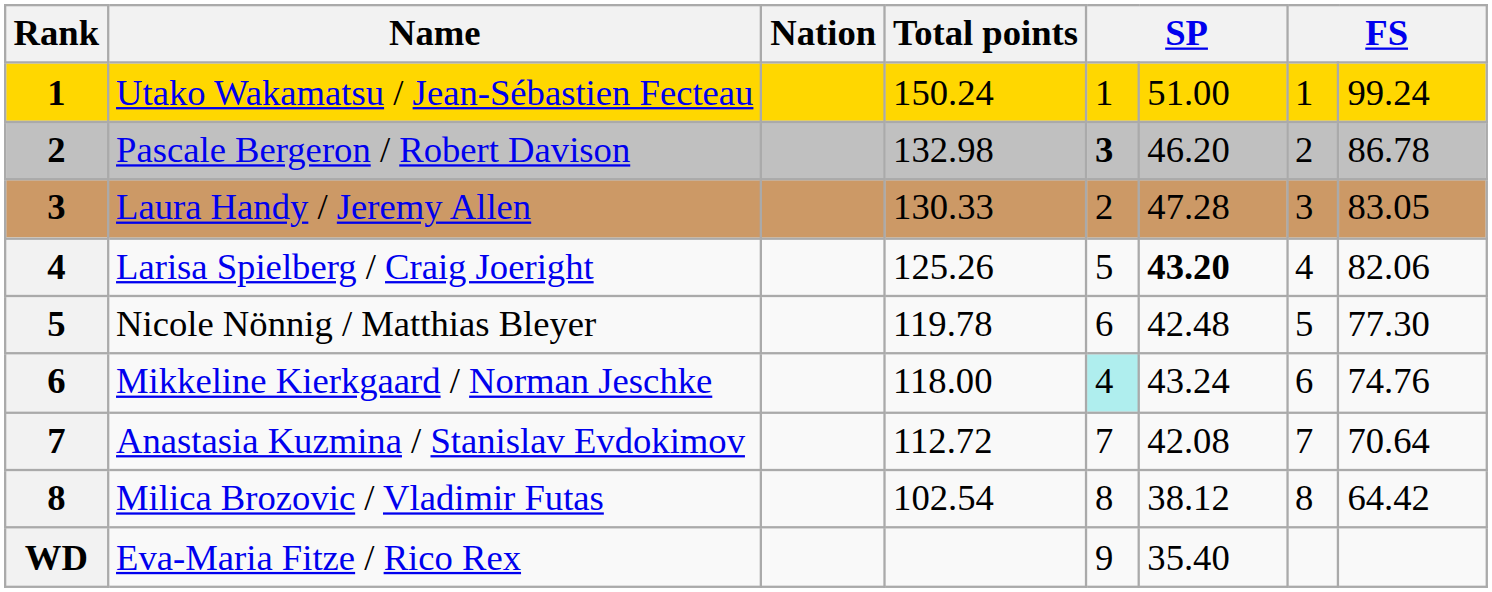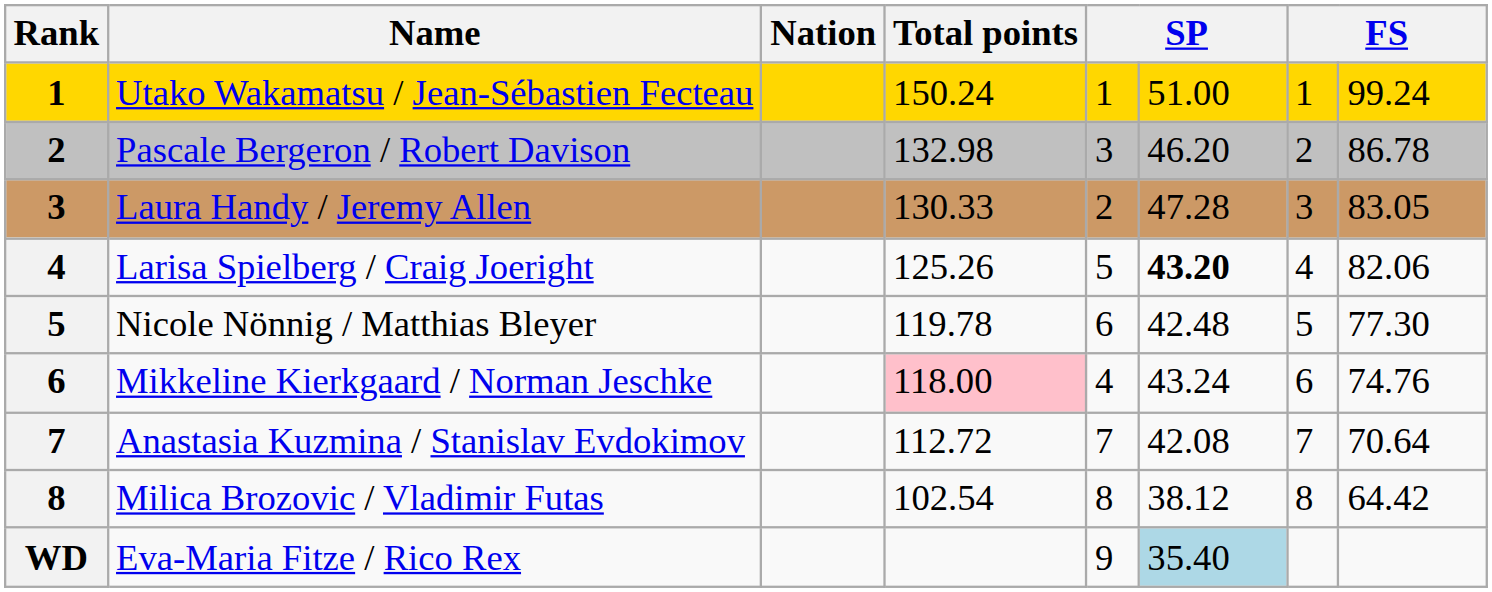(1104, 149) bold -> (1104, 149) normal
(943, 382) no background -> (943, 382) pink background
(1104, 382) paleturquoise background -> (1104, 382) no background
(1189, 556) no background -> (1189, 556) lightblue background
